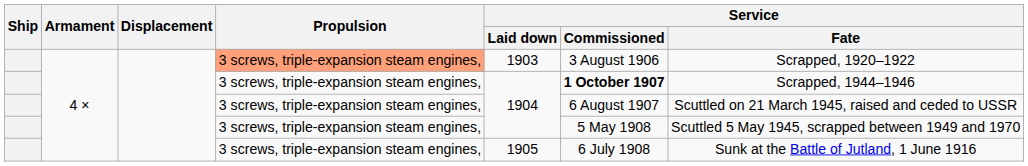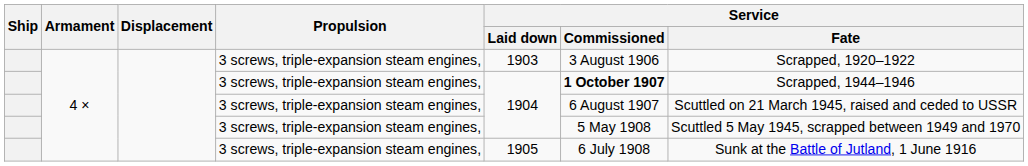(350, 60) lightsalmon background -> (350, 60) no background
